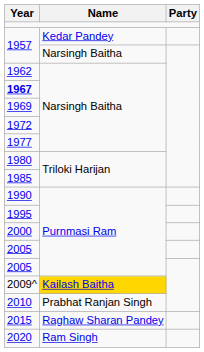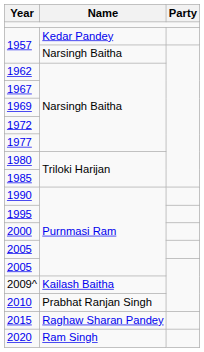(19, 89) bold -> (19, 89) normal
(78, 284) gold background -> (78, 284) no background
